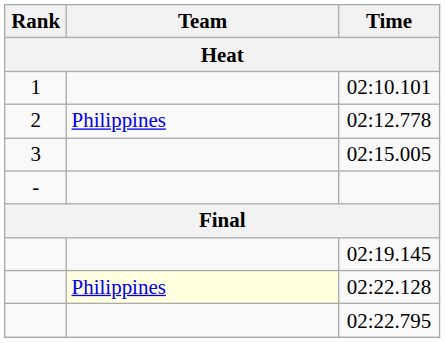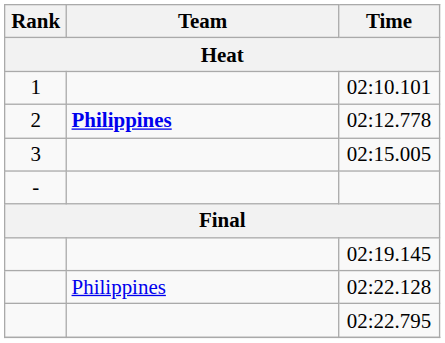(119, 120) normal -> (122, 120) bold
(119, 287) lightyellow background -> (119, 287) no background
